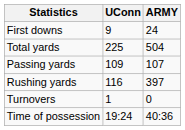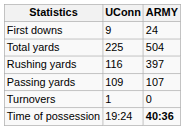rows swapped: (42, 82) <-> (41, 64)
(159, 116) normal -> (160, 116) bold
